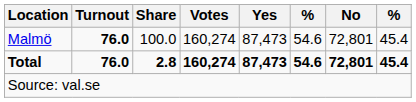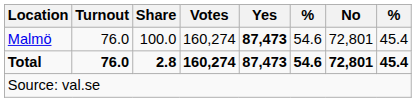(115, 39) bold -> (115, 39) normal
(265, 39) normal -> (265, 39) bold
